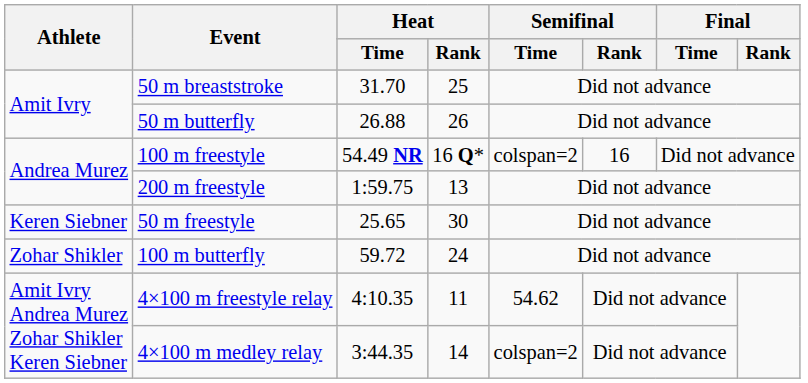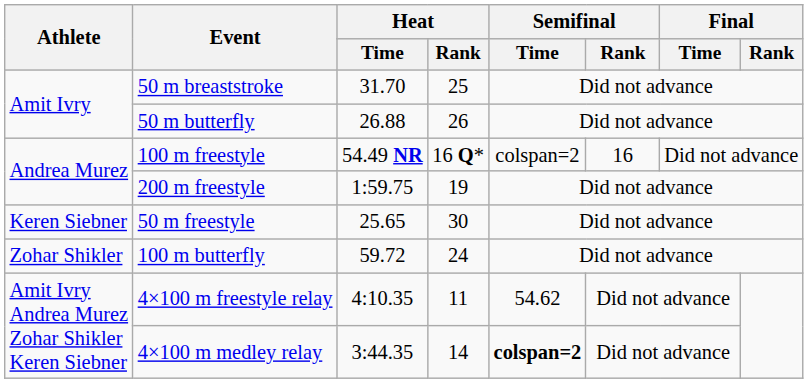(458, 188) 13 -> (458, 188) 19
(536, 352) normal -> (537, 352) bold
